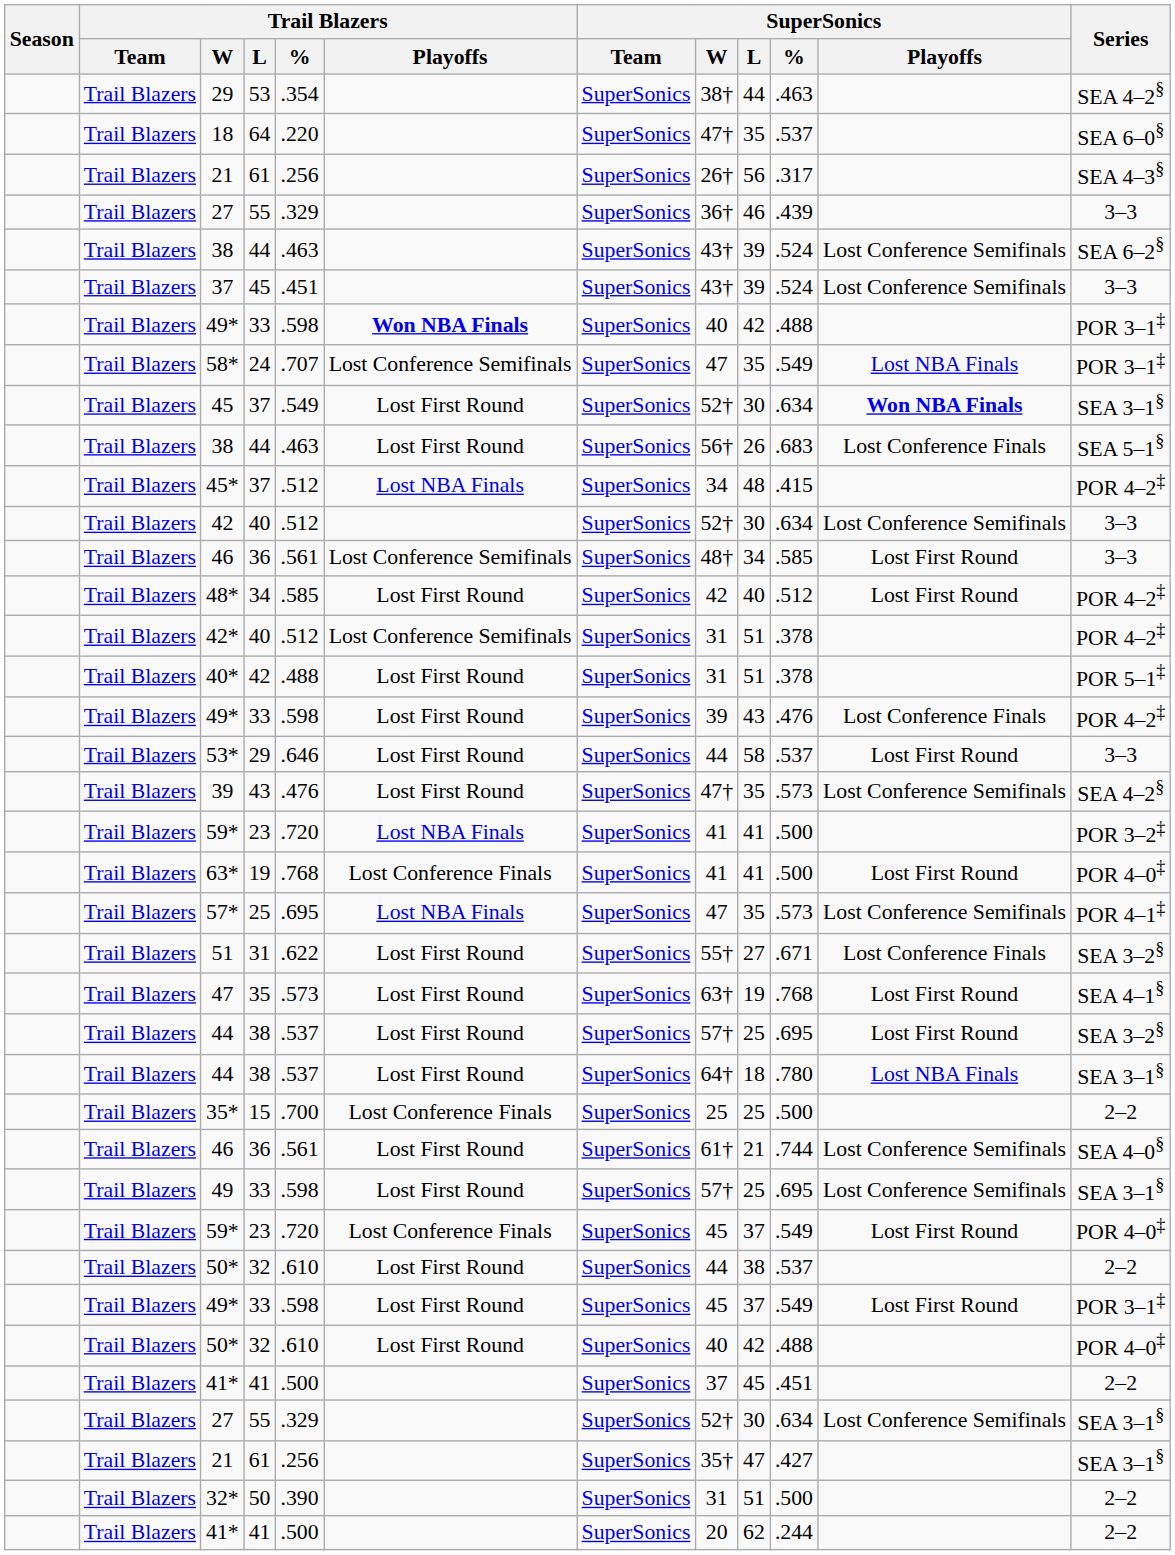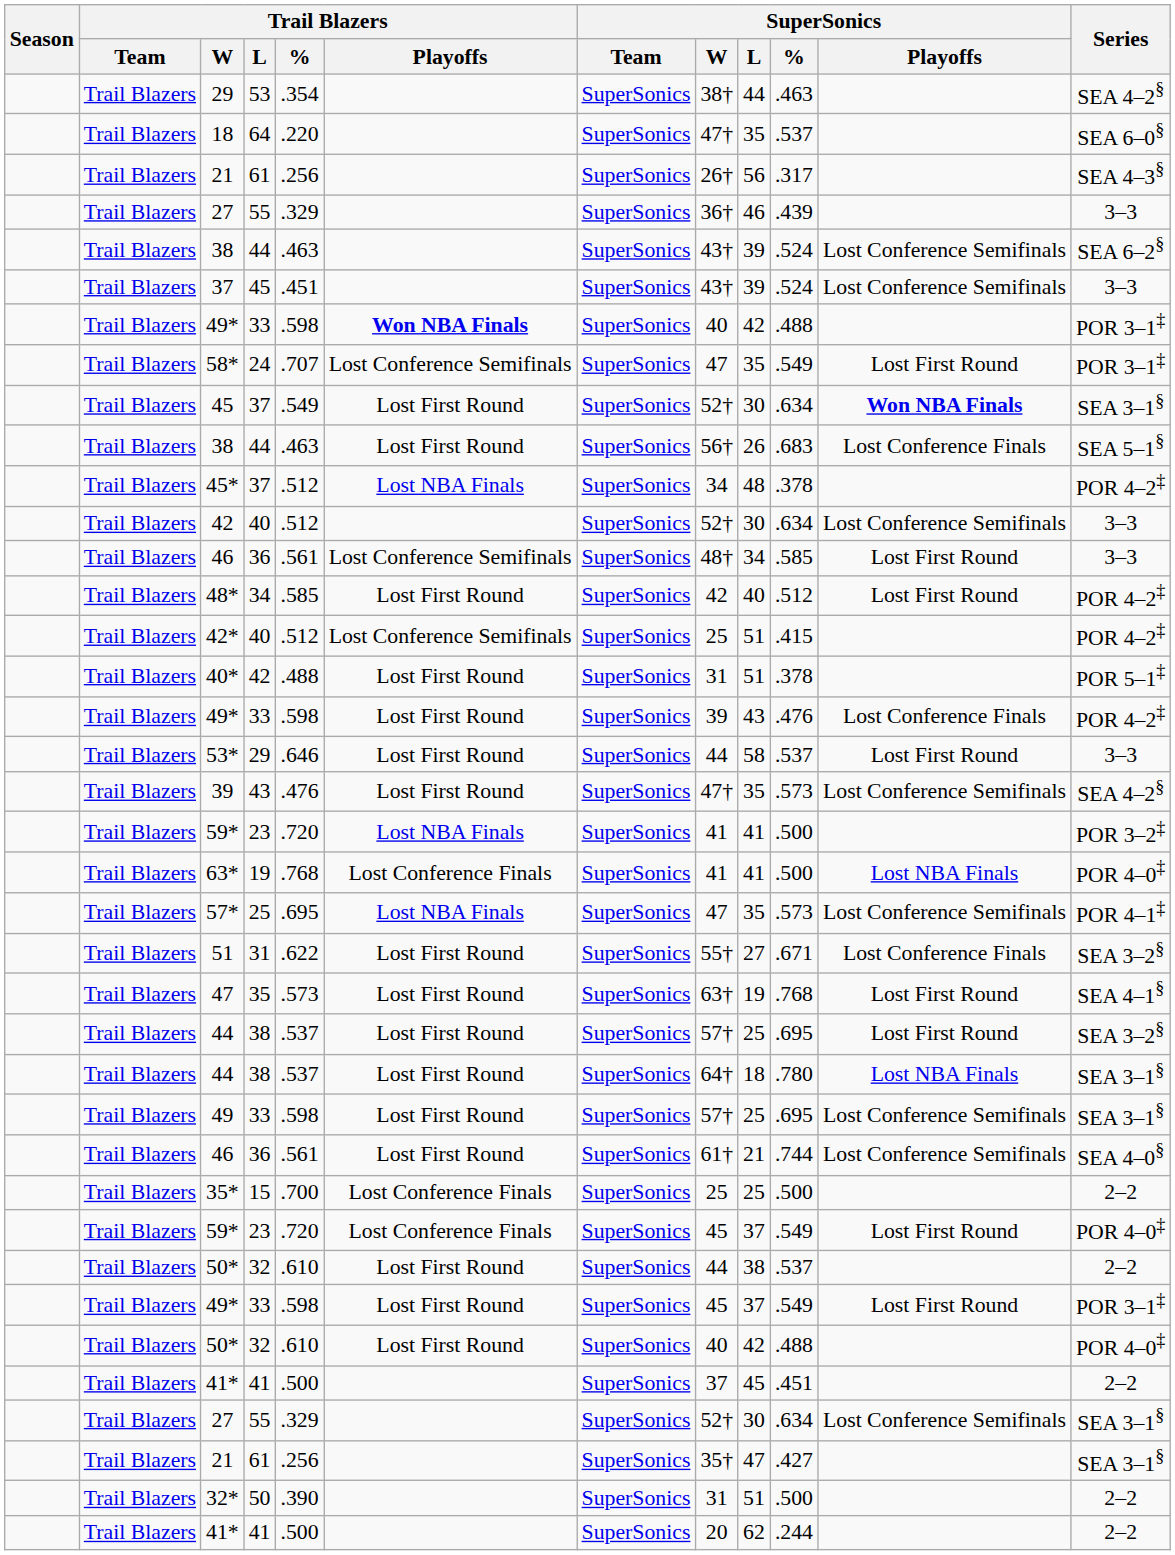(944, 364) Lost NBA Finals -> (944, 364) Lost First Round
(794, 485) .415 -> (794, 485) .378
(717, 635) 31 -> (717, 635) 25
(794, 635) .378 -> (794, 635) .415
(944, 872) Lost First Round -> (944, 872) Lost NBA Finals
rows swapped: (222, 1189) <-> (222, 1111)
